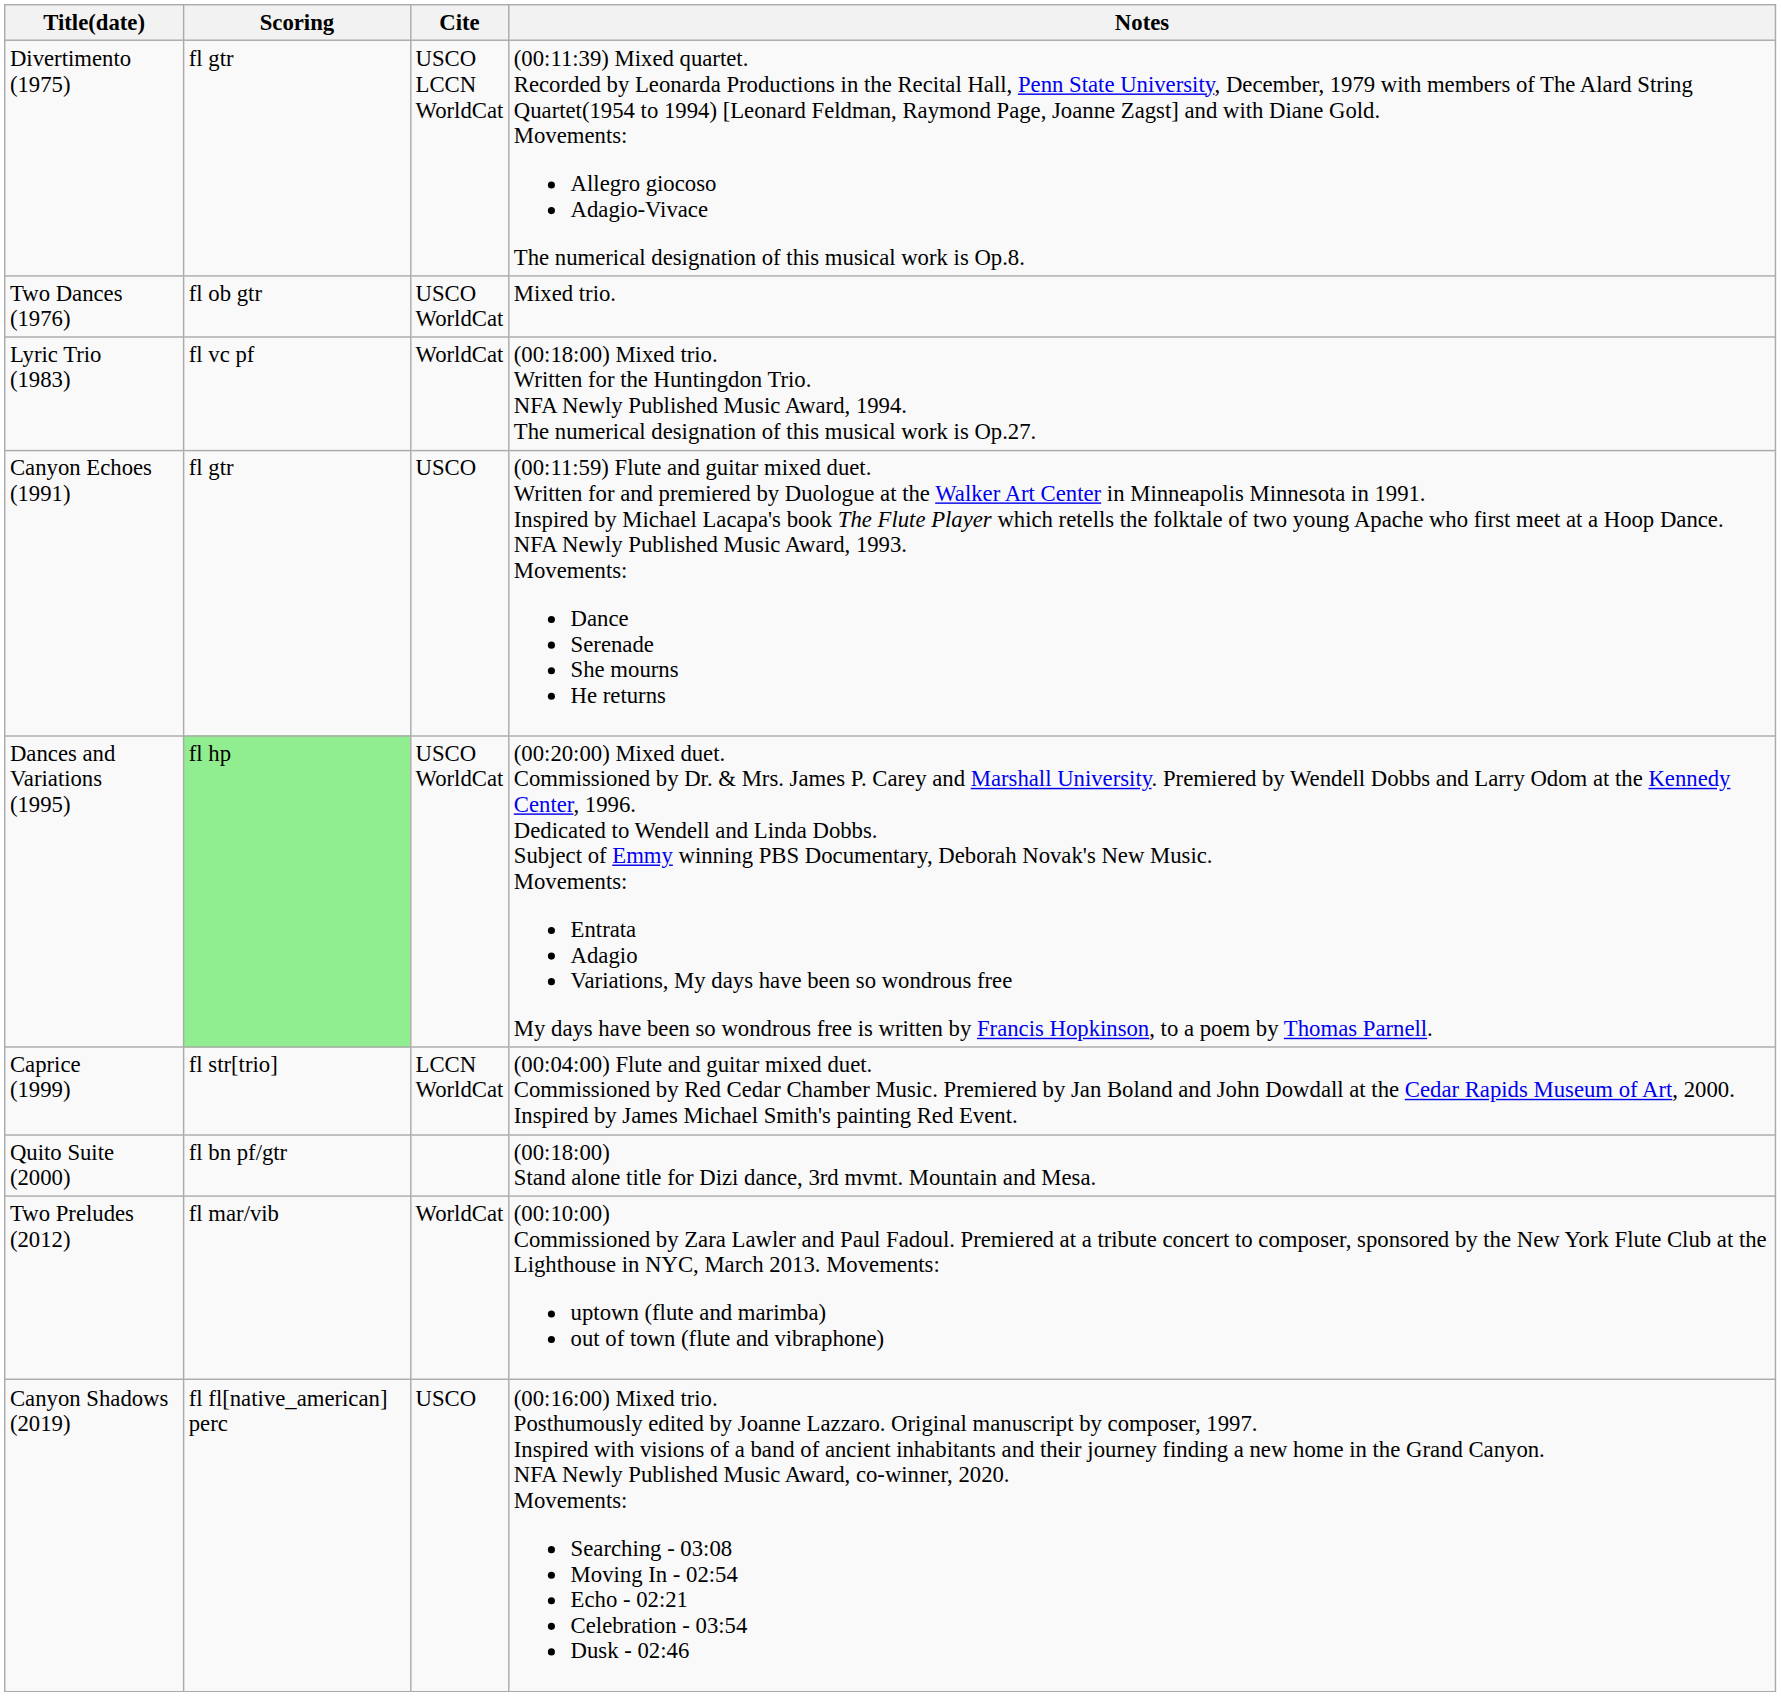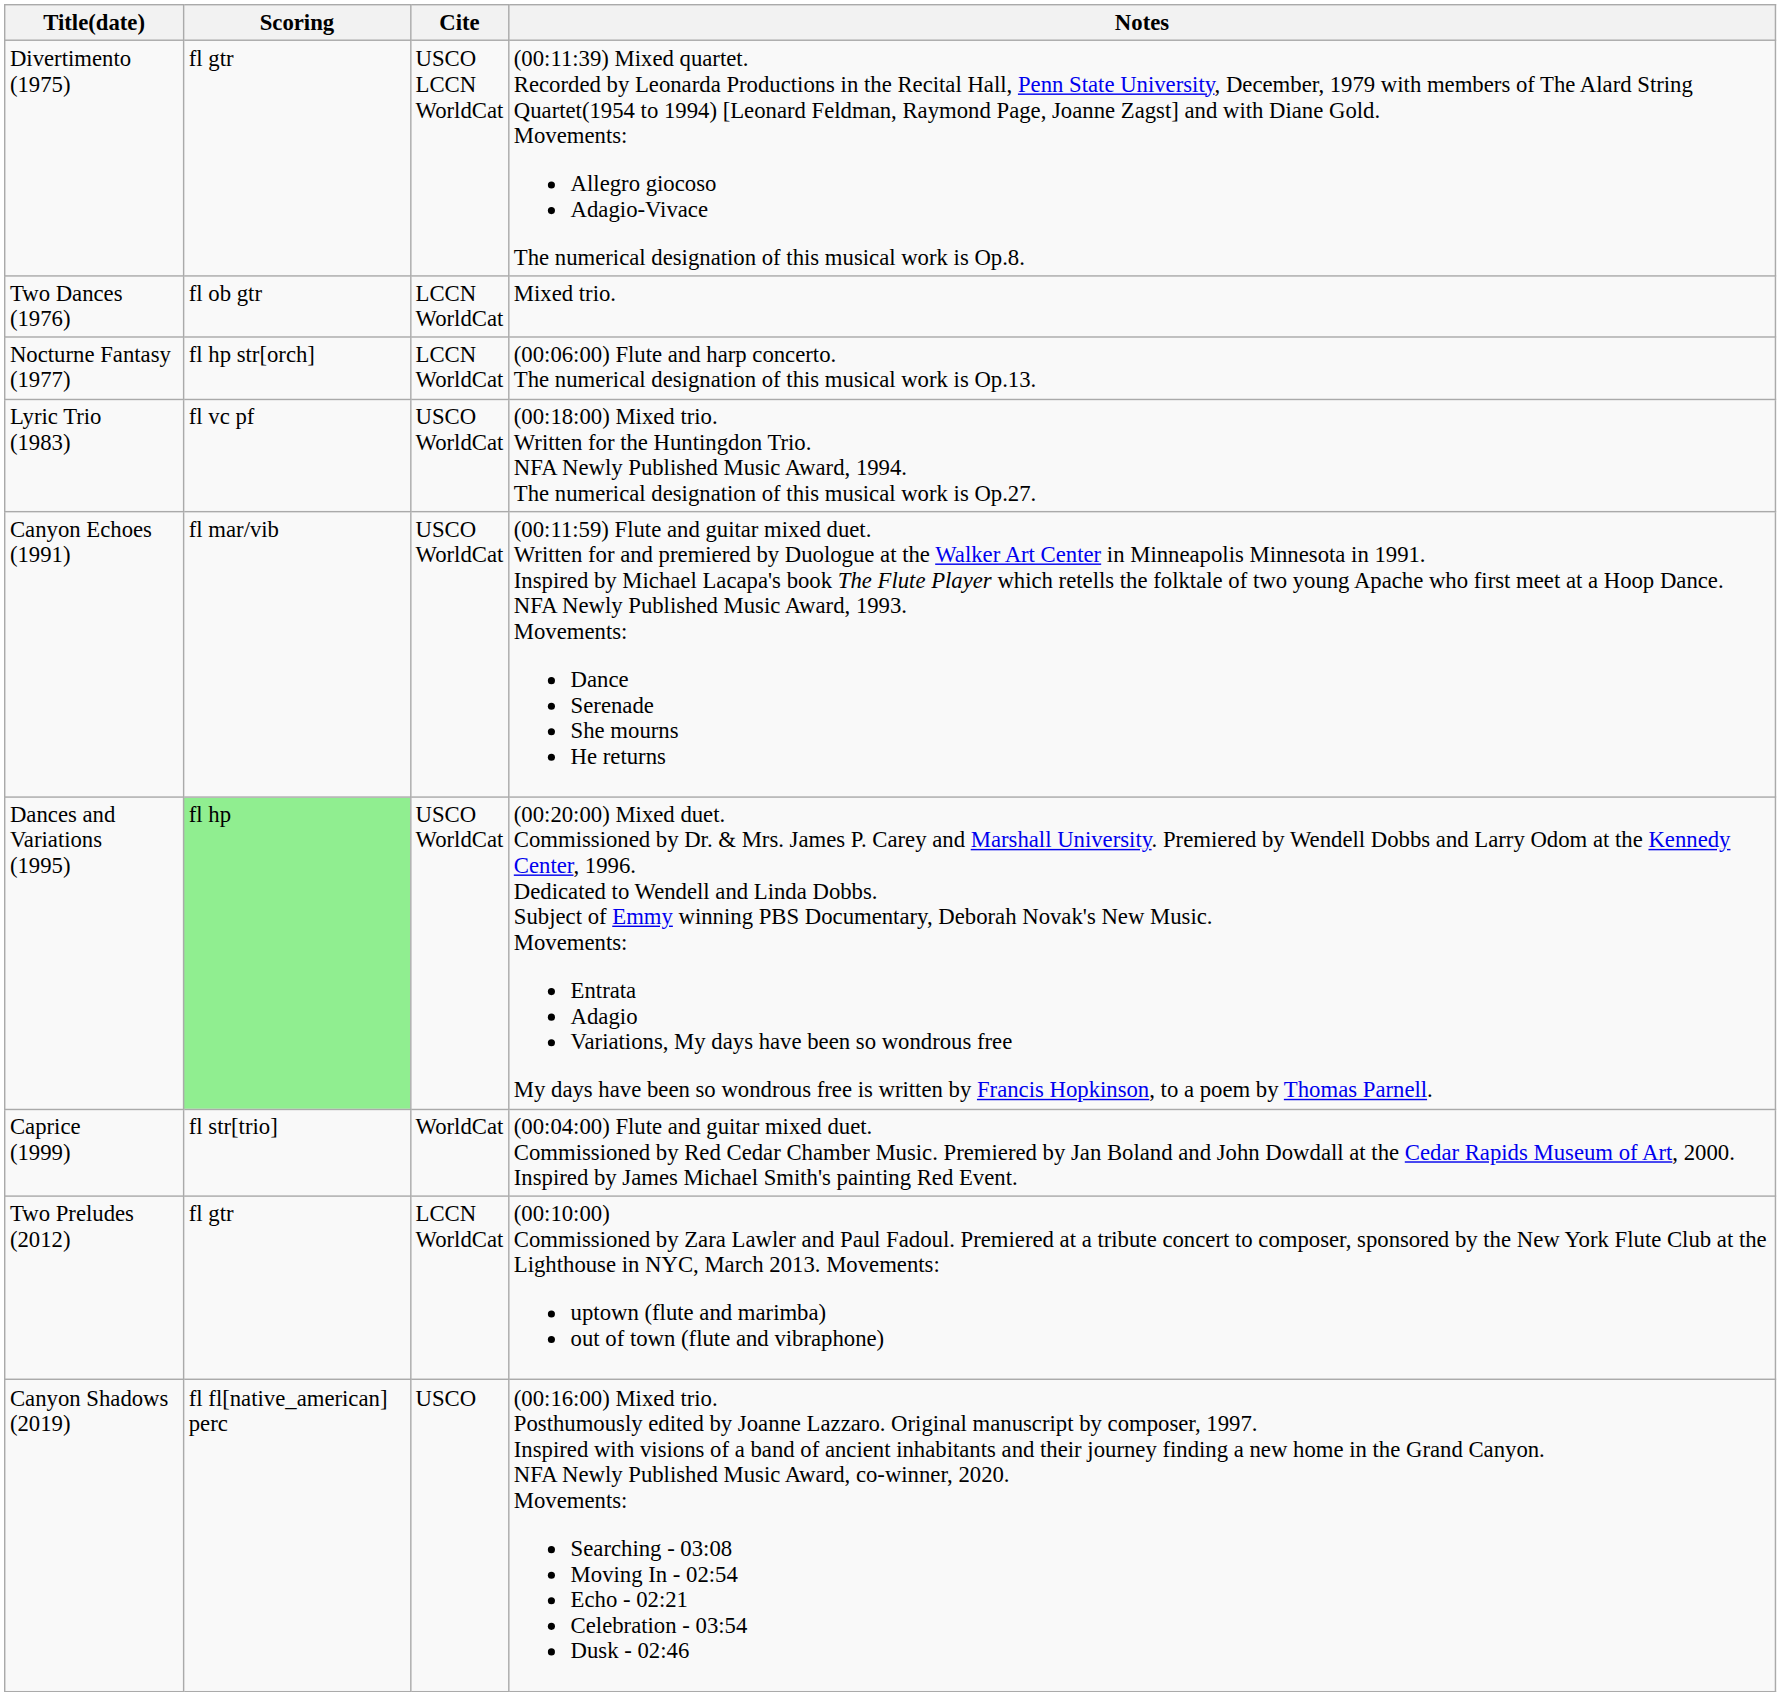(459, 306) USCO WorldCat -> (459, 306) LCCN WorldCat
+ row: (90, 367)
(459, 354) WorldCat -> (459, 429) USCO WorldCat
(211, 467) fl gtr -> (234, 529) fl mar/vib
(446, 467) USCO -> (459, 542) USCO WorldCat
(459, 1077) LCCN WorldCat -> (459, 1126) WorldCat
- row: (62, 1165)
(234, 1213) fl mar/vib -> (211, 1213) fl gtr
(459, 1213) WorldCat -> (459, 1226) LCCN WorldCat
